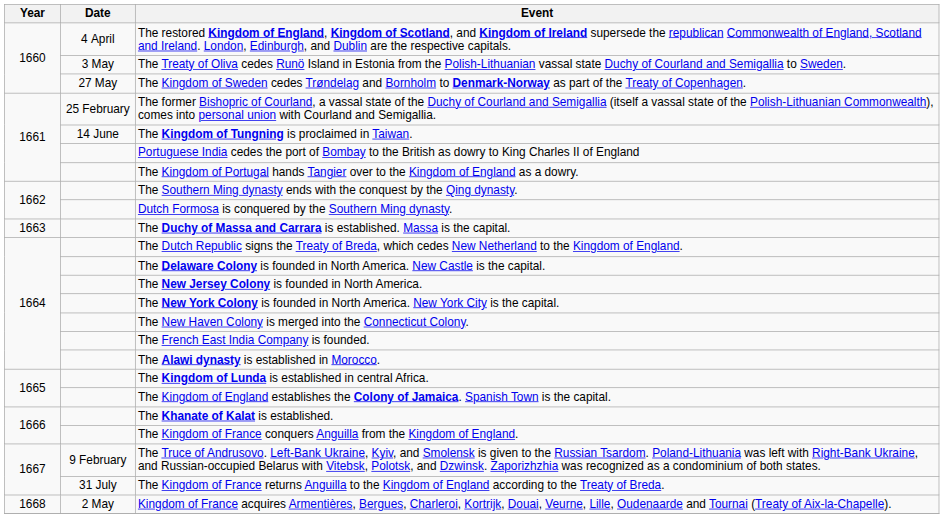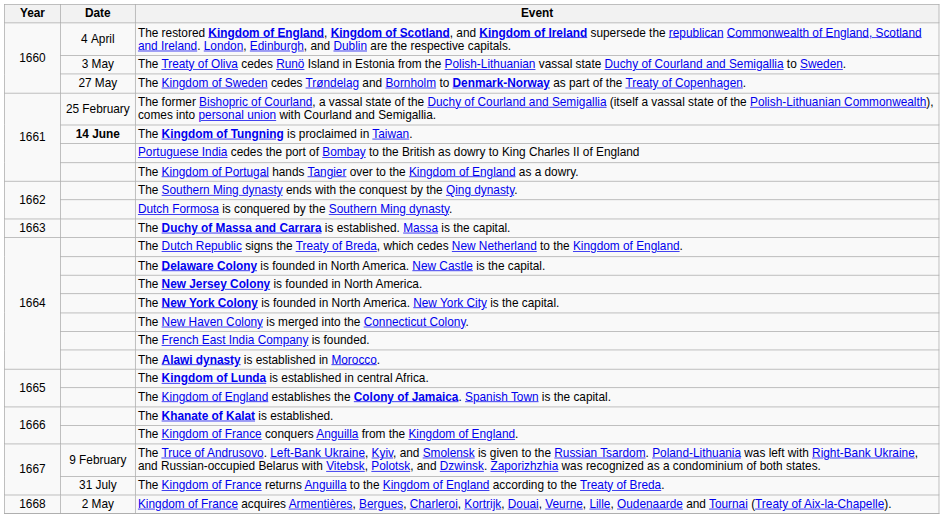(98, 134) normal -> (98, 134) bold
